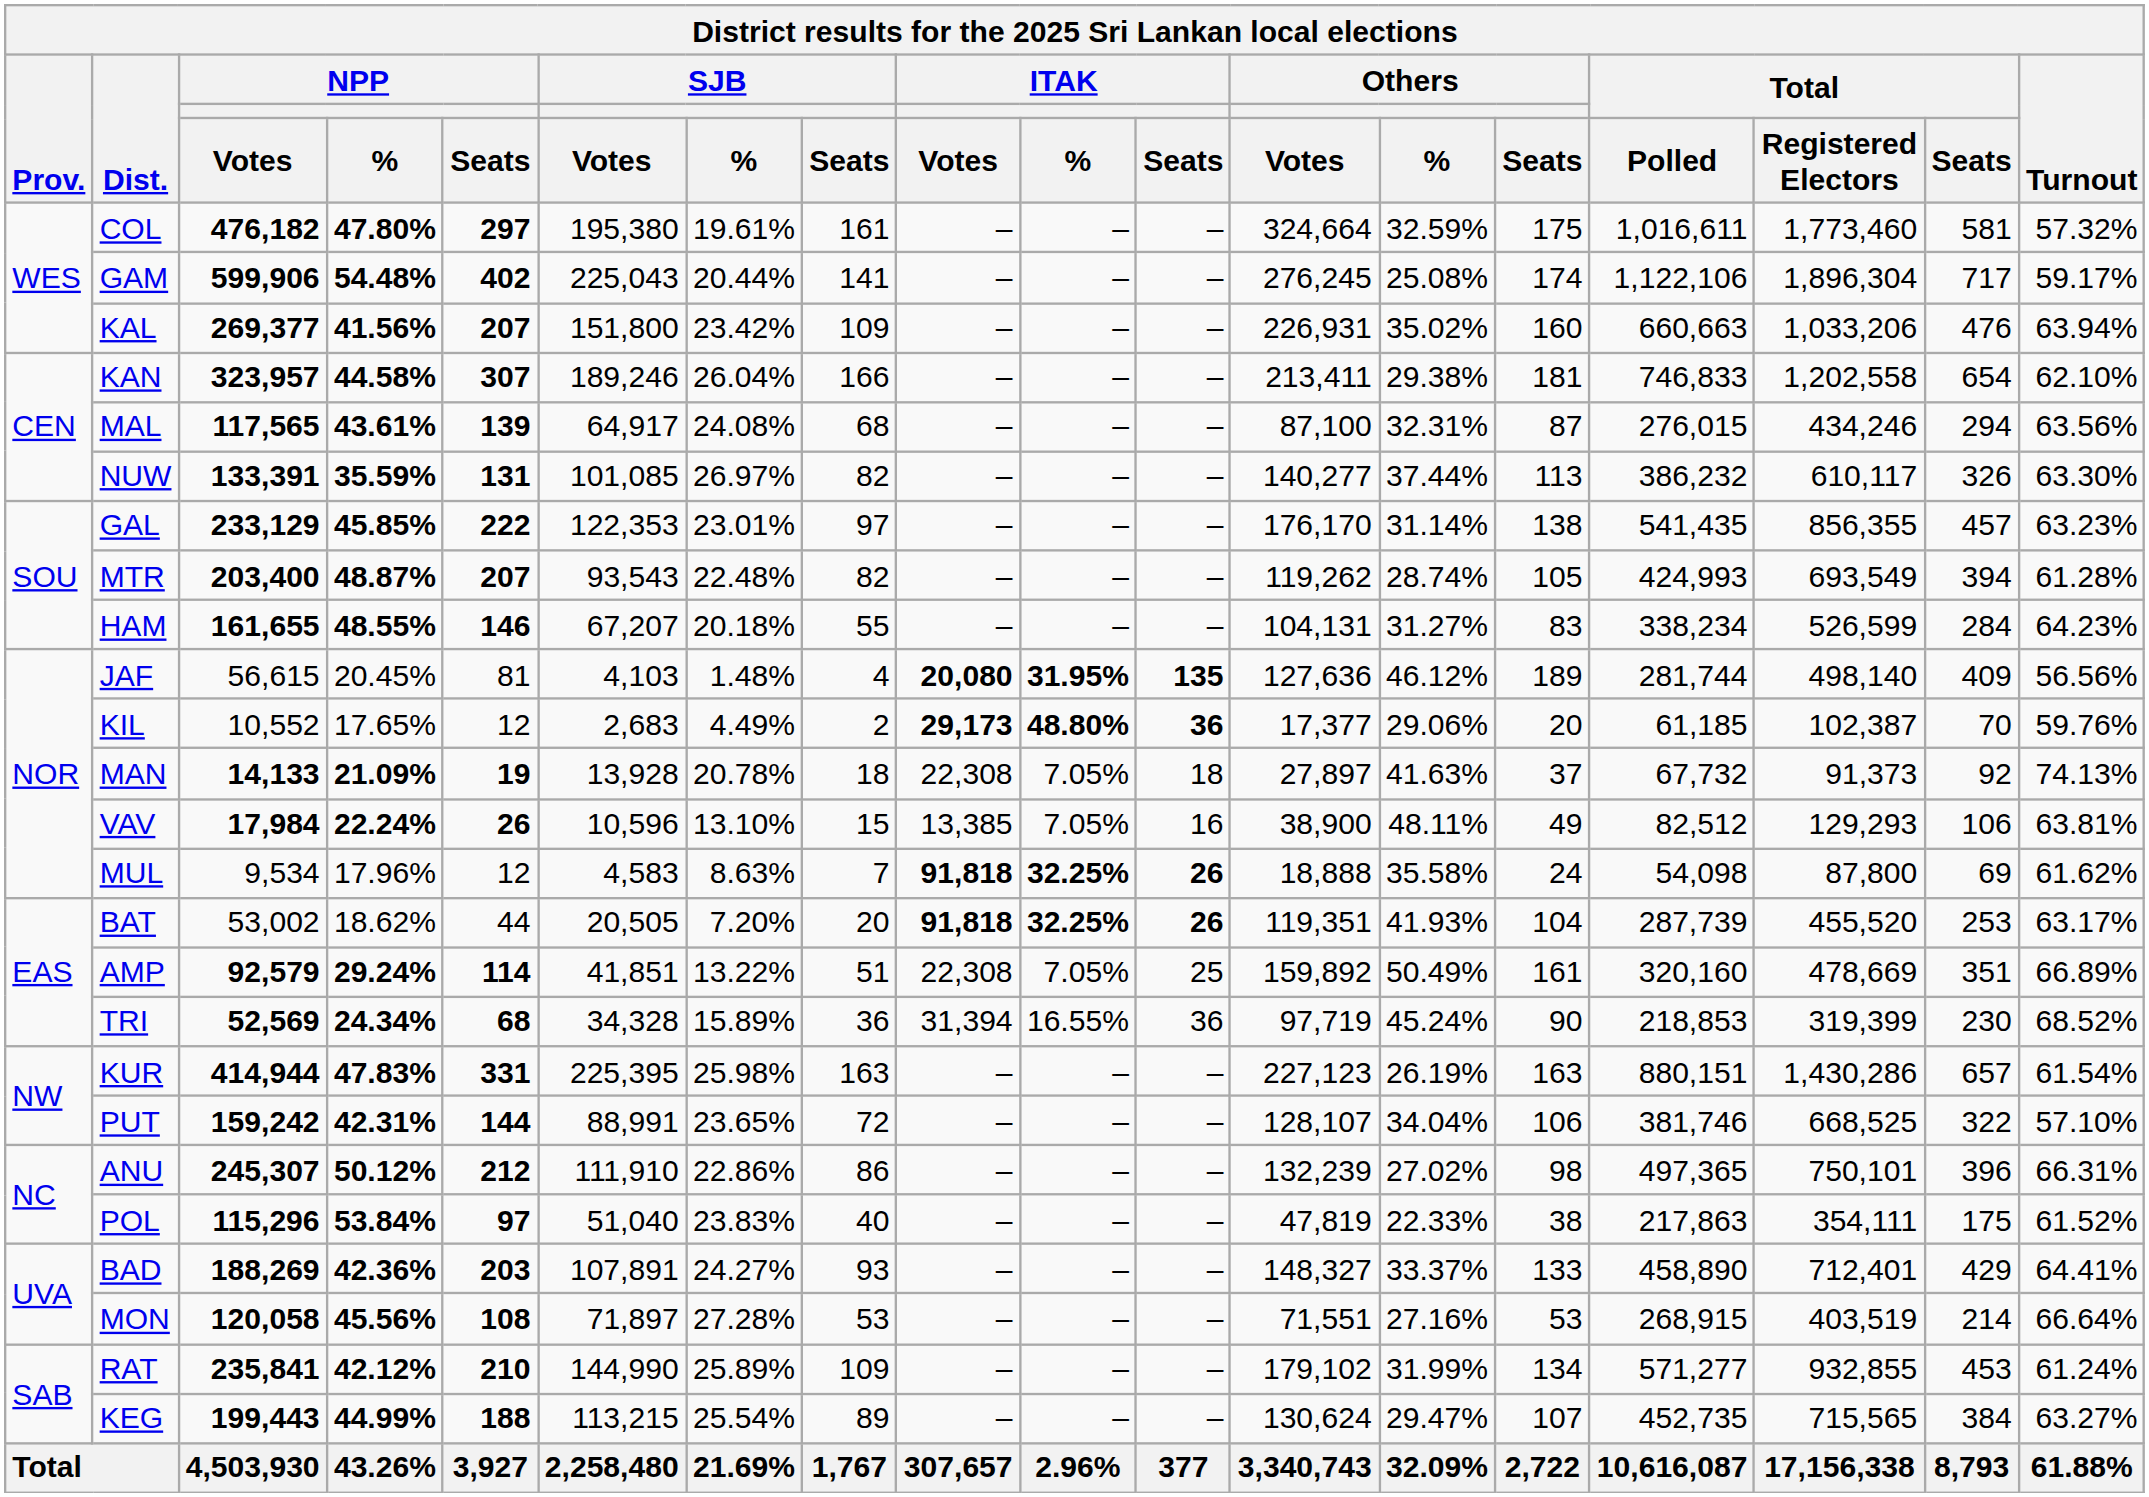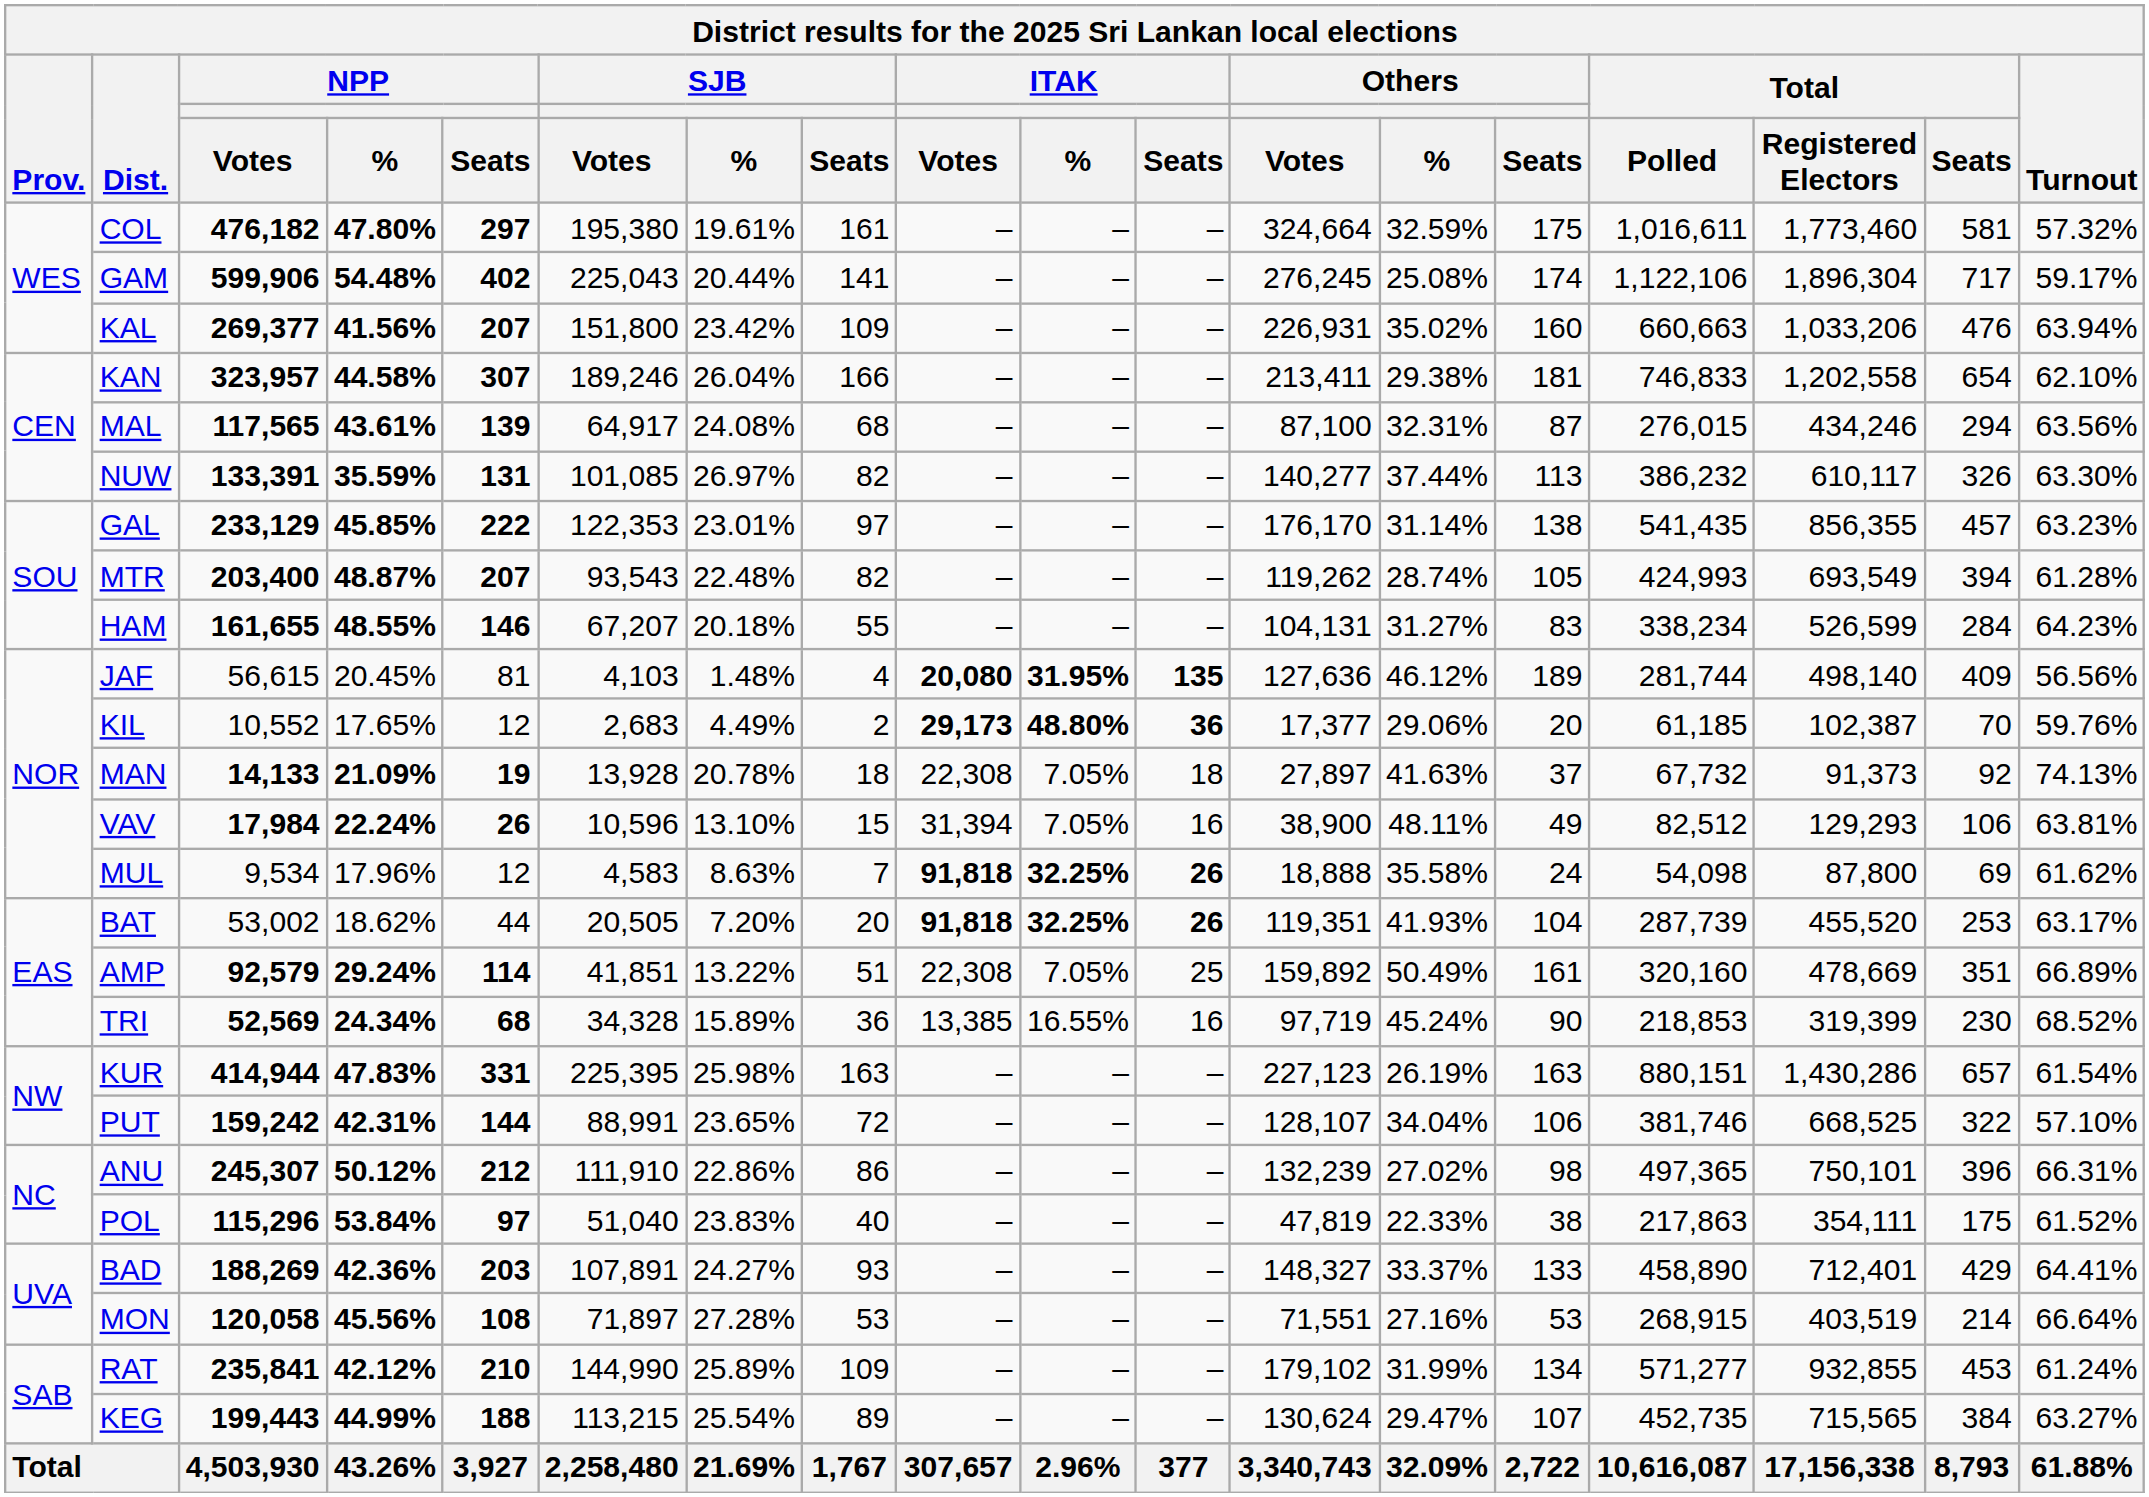(967, 823) 13,385 -> (967, 823) 31,394
(967, 1021) 31,394 -> (967, 1021) 13,385
(1207, 1021) 36 -> (1207, 1021) 16
